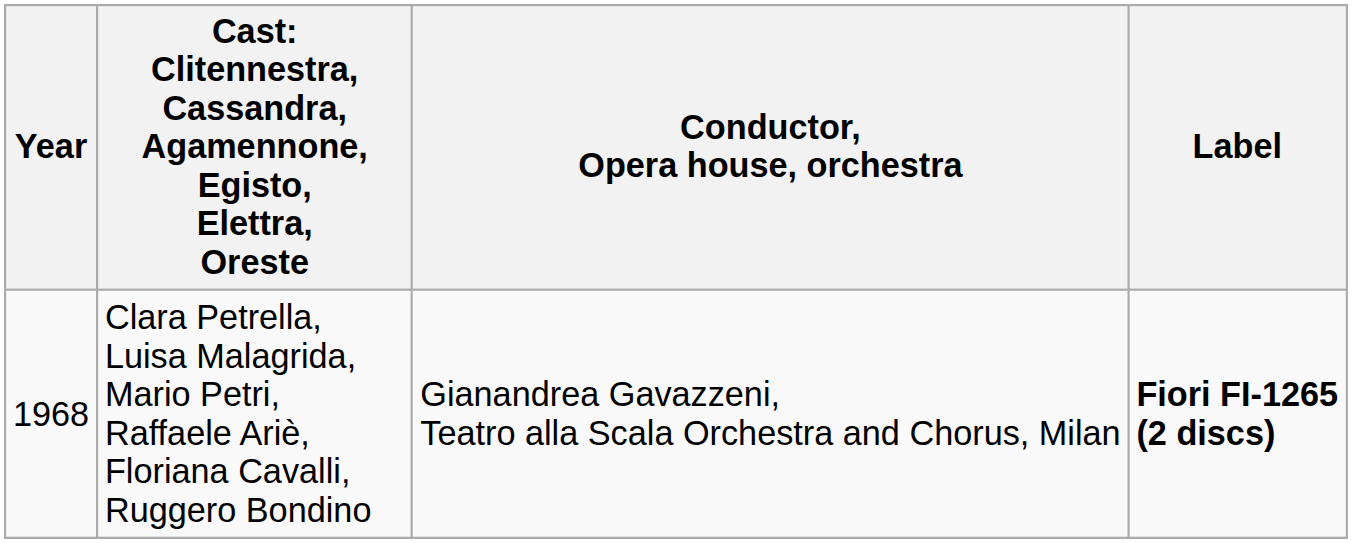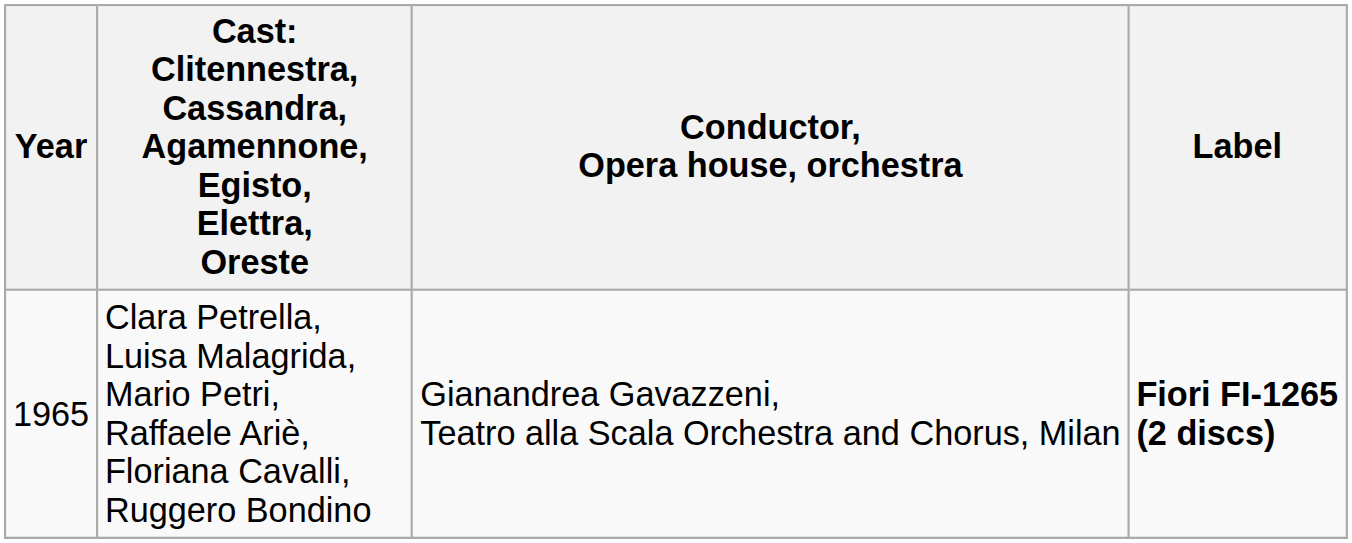(51, 413) 1968 -> (51, 413) 1965
